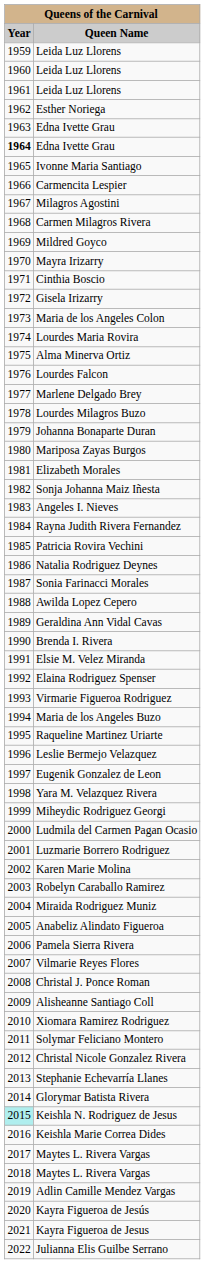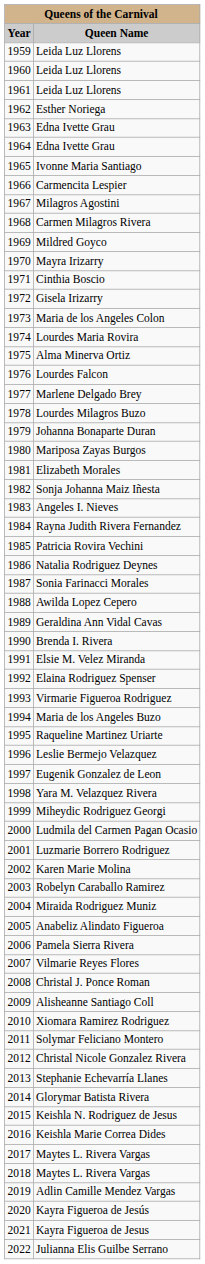(19, 147) bold -> (19, 147) normal
(19, 1116) paleturquoise background -> (19, 1116) no background
